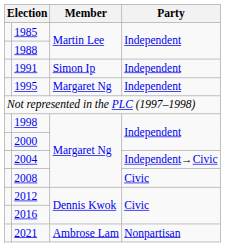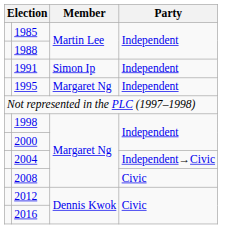- row: (26, 232)
